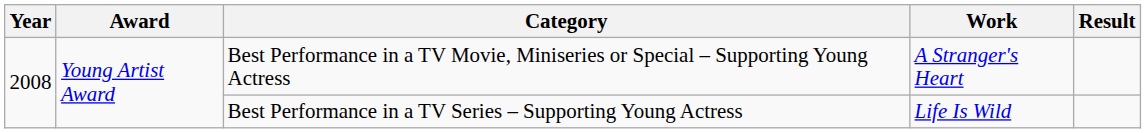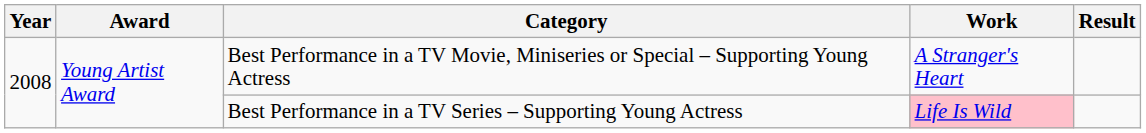(963, 111) no background -> (963, 111) pink background
